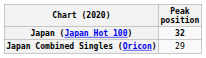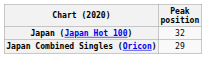(180, 33) bold -> (180, 33) normal
